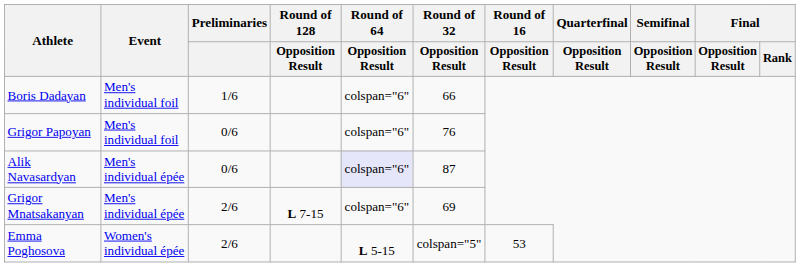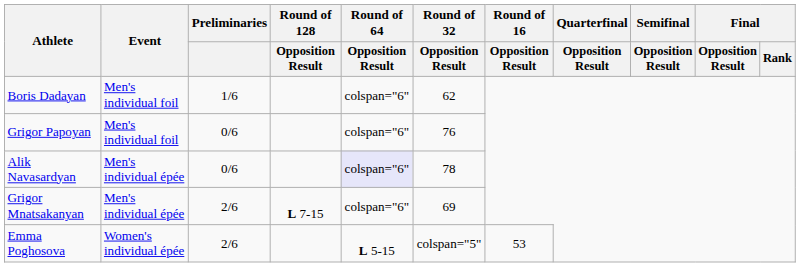(449, 95) 66 -> (449, 95) 62
(449, 169) 87 -> (449, 169) 78
